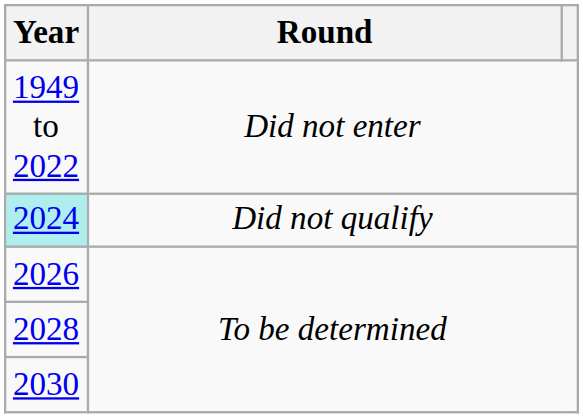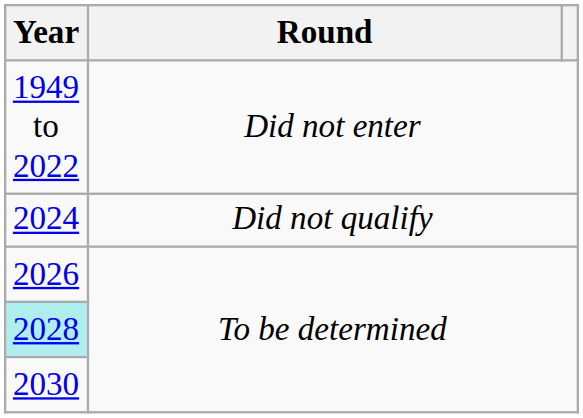(46, 219) paleturquoise background -> (46, 219) no background
(46, 328) no background -> (46, 328) paleturquoise background
